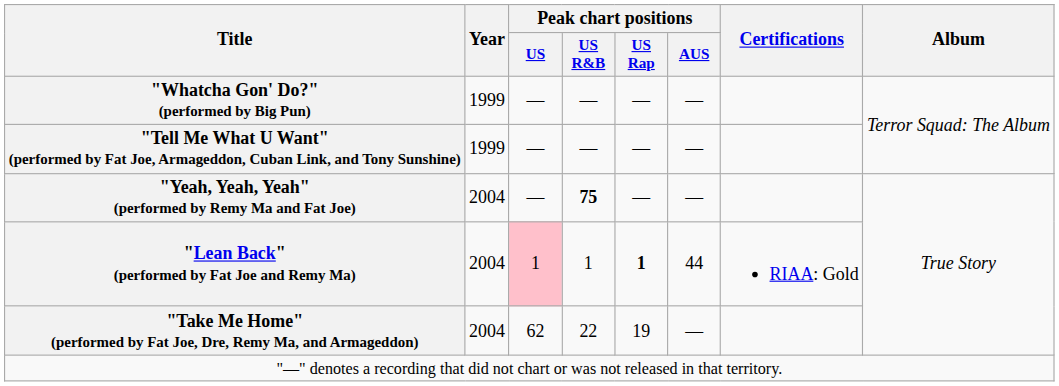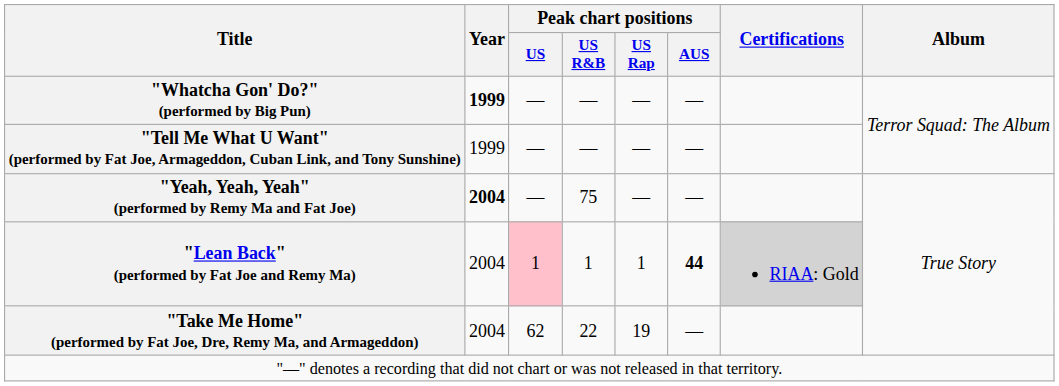(487, 100) normal -> (487, 100) bold
(487, 197) normal -> (487, 197) bold
(588, 197) bold -> (588, 197) normal
(641, 263) bold -> (641, 263) normal
(694, 263) normal -> (694, 263) bold
(792, 274) no background -> (792, 274) lightgrey background
